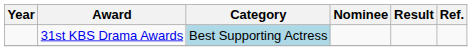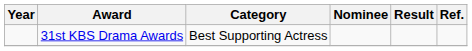(258, 35) lightblue background -> (258, 35) no background
